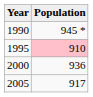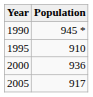(77, 48) pink background -> (77, 48) no background
